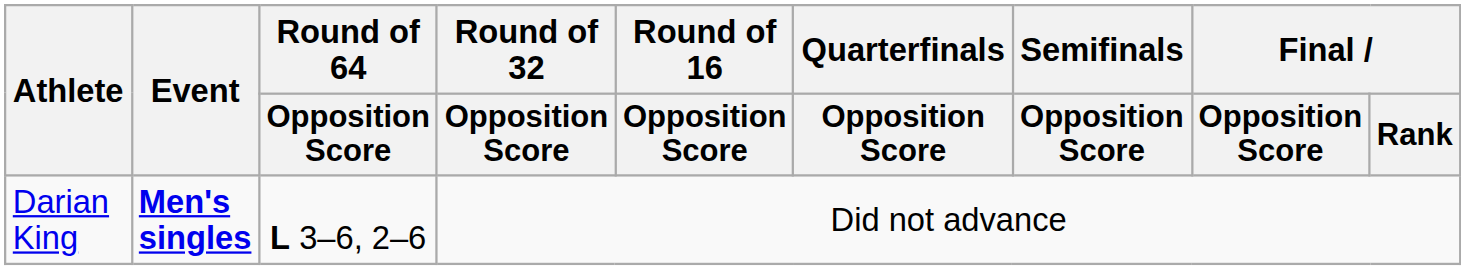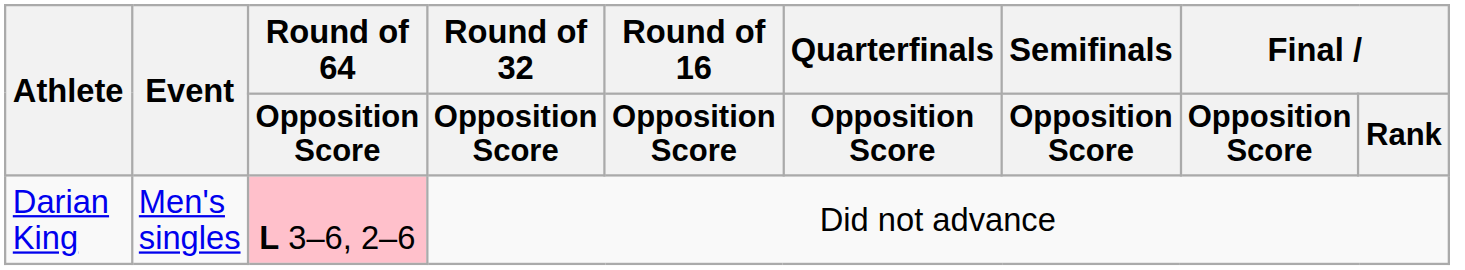(195, 220) bold -> (190, 220) normal
(348, 238) no background -> (337, 238) pink background
